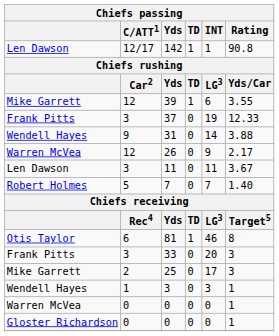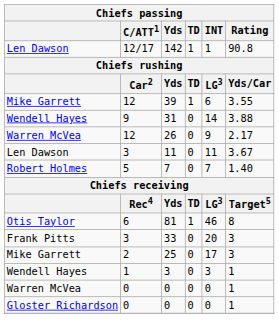- row: (41, 118)
